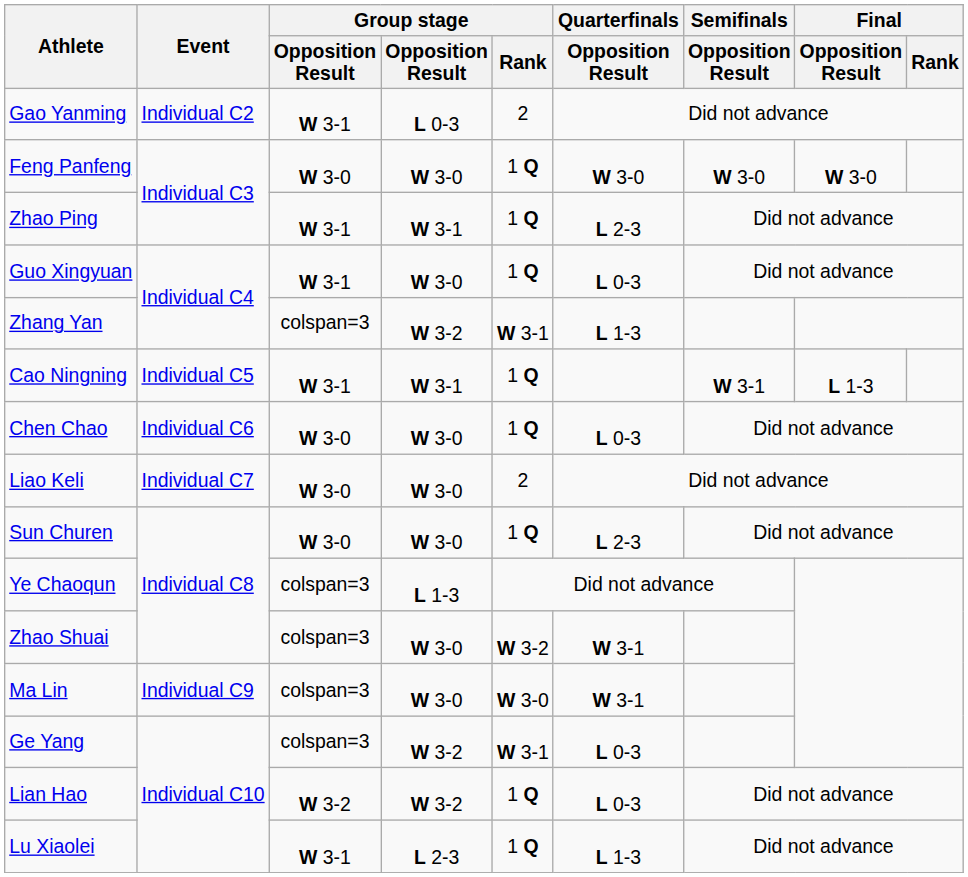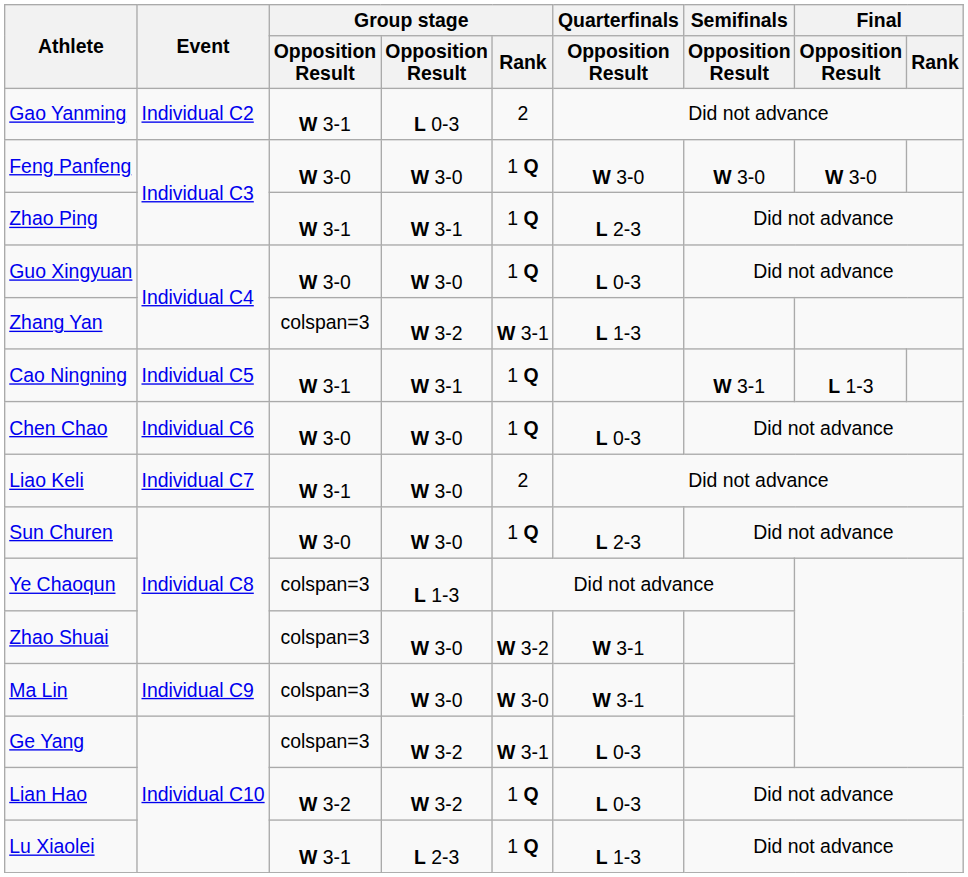(325, 282) W 3-1 -> (325, 282) W 3-0
(325, 491) W 3-0 -> (325, 491) W 3-1
